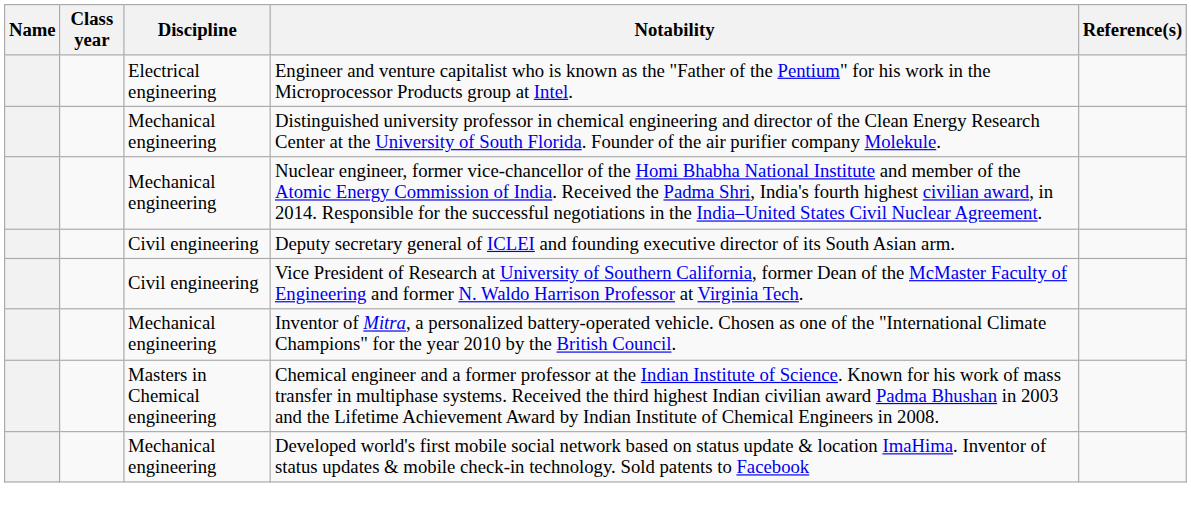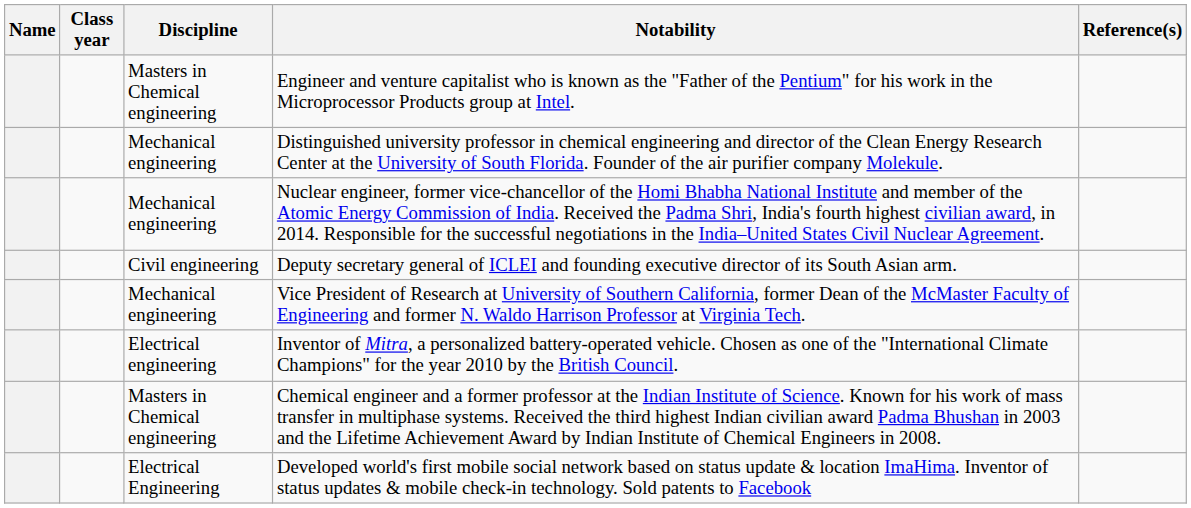(172, 80) Electrical engineering -> (172, 91) Masters in Chemical engineering
(193, 283) Civil engineering -> (172, 304) Mechanical engineering
(172, 334) Mechanical engineering -> (172, 355) Electrical engineering
(172, 456) Mechanical engineering -> (174, 477) Electrical Engineering
